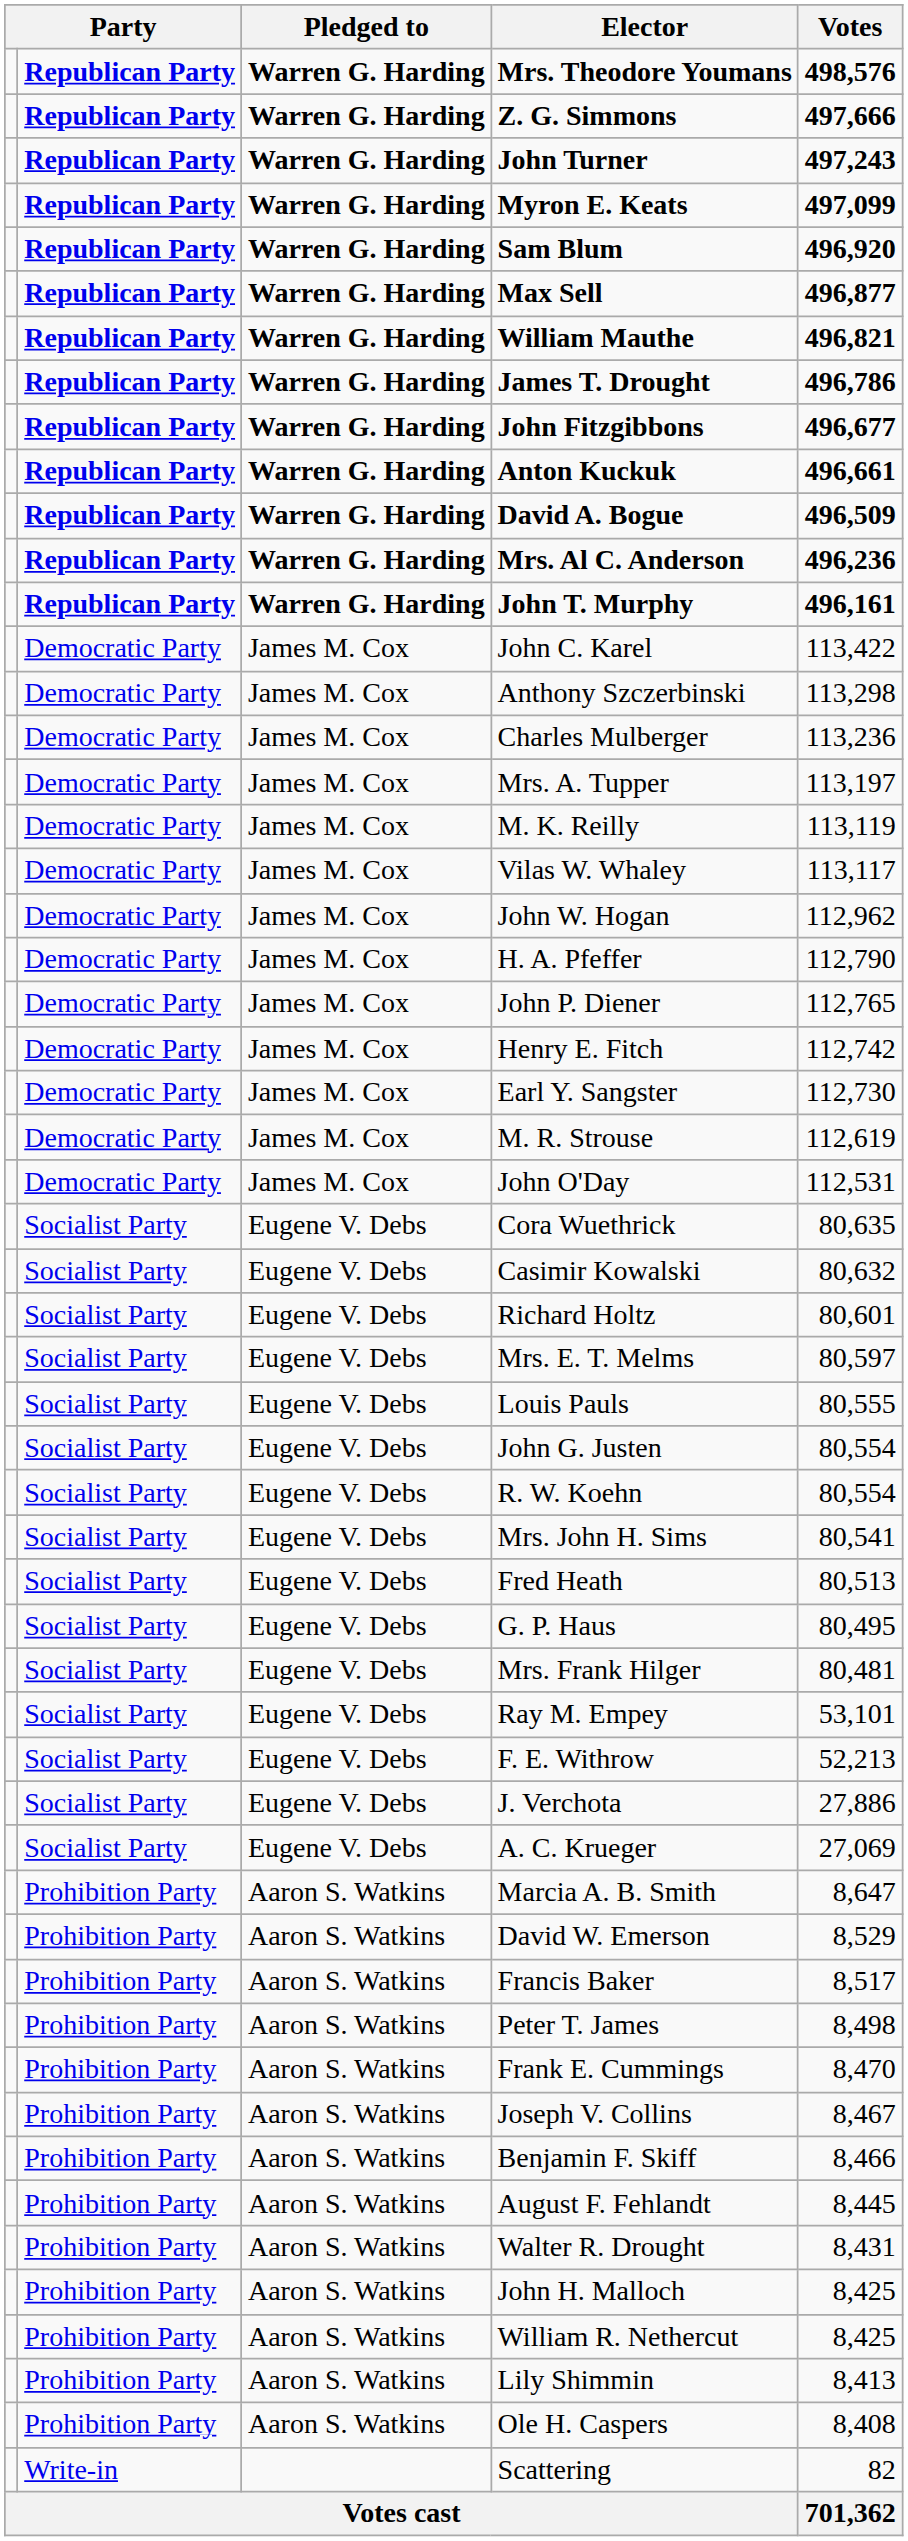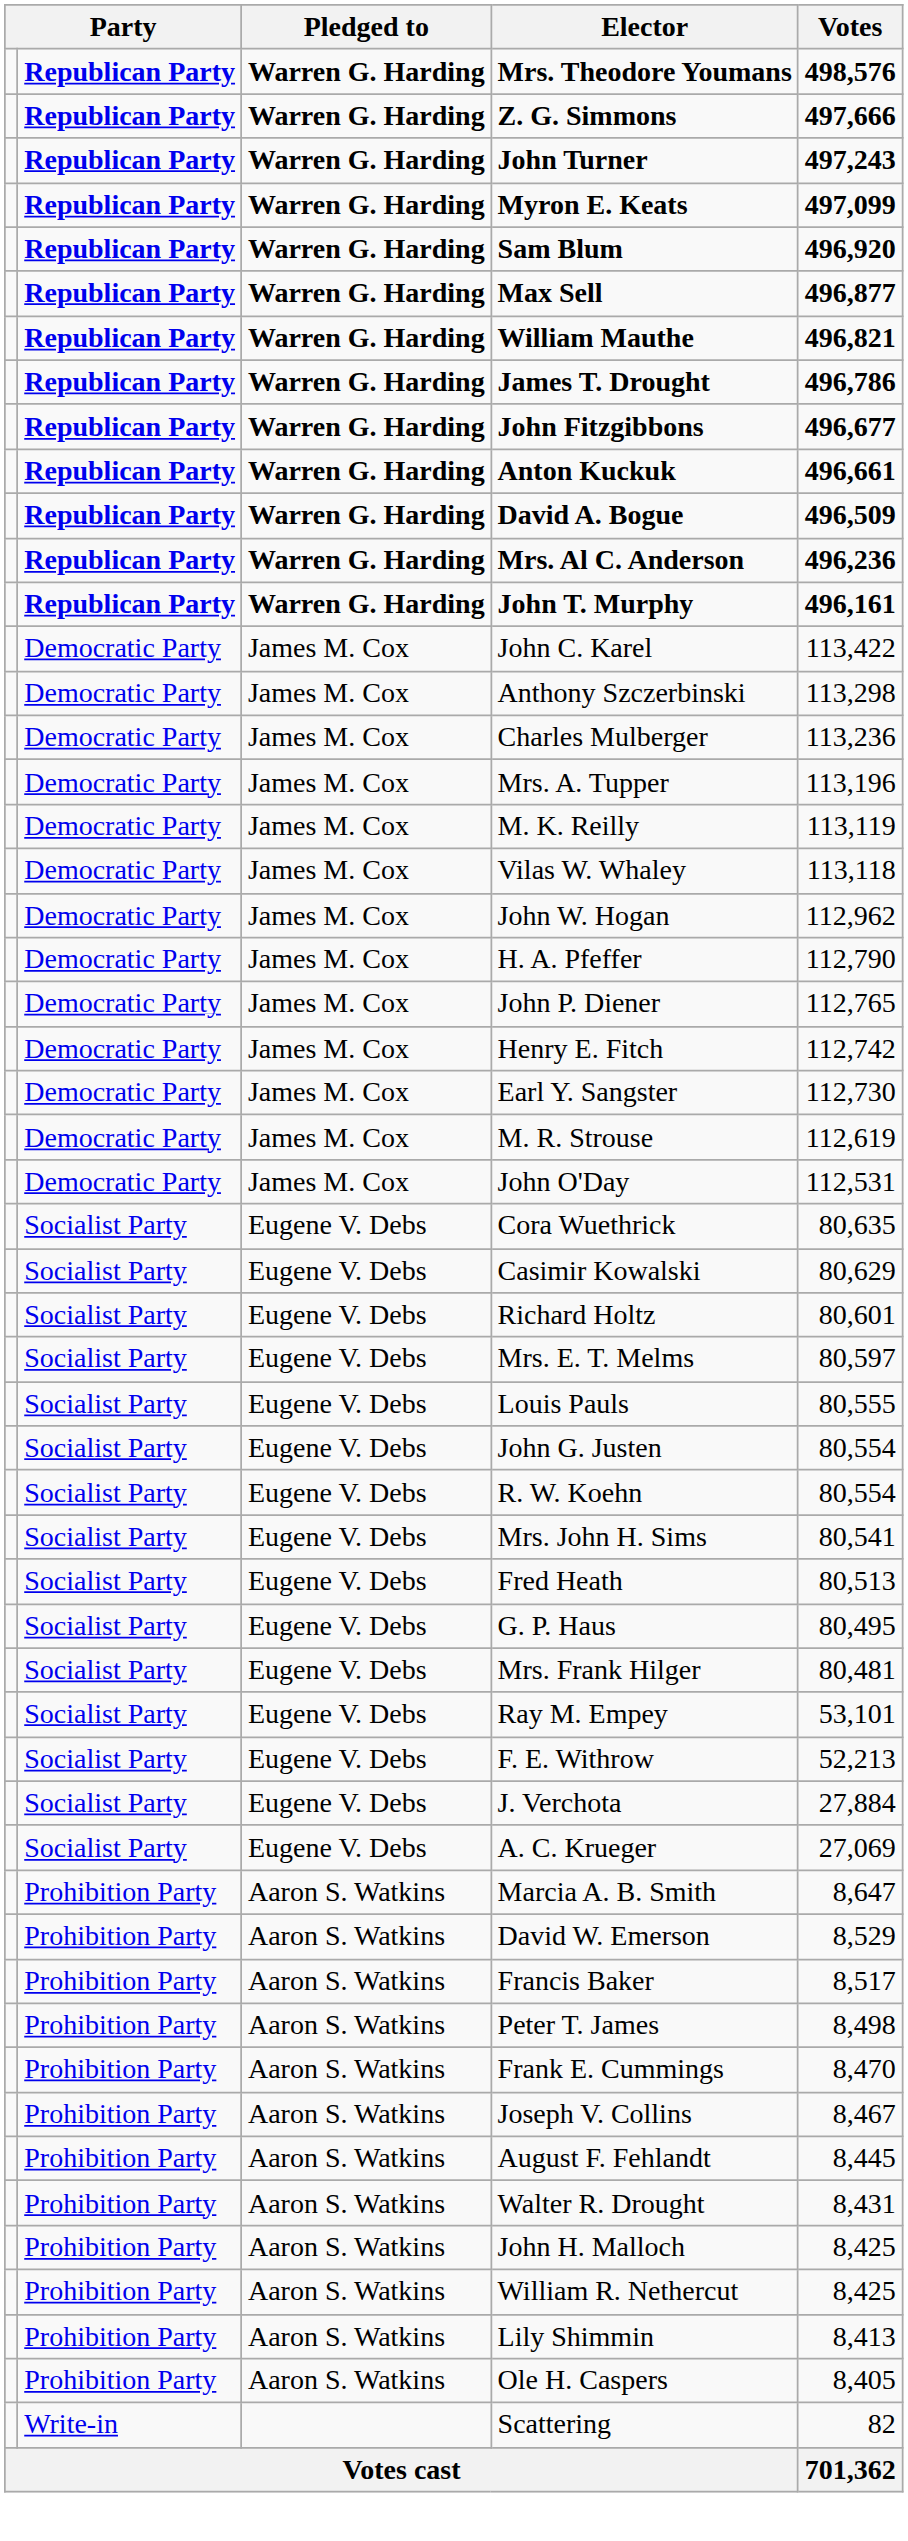(851, 781) 113,197 -> (851, 781) 113,196
(851, 870) 113,117 -> (851, 870) 113,118
(857, 1270) 80,632 -> (857, 1270) 80,629
(857, 1802) 27,886 -> (857, 1802) 27,884
- row: (597, 2158)
(864, 2424) 8,408 -> (864, 2380) 8,405
